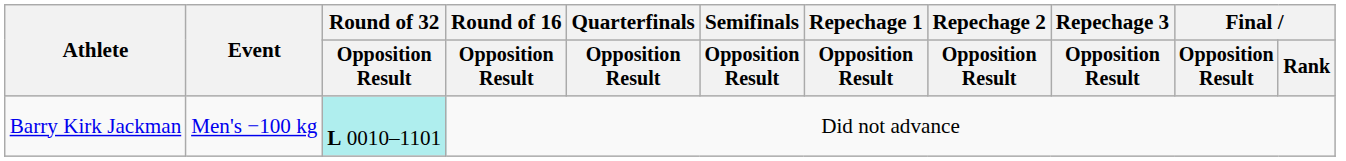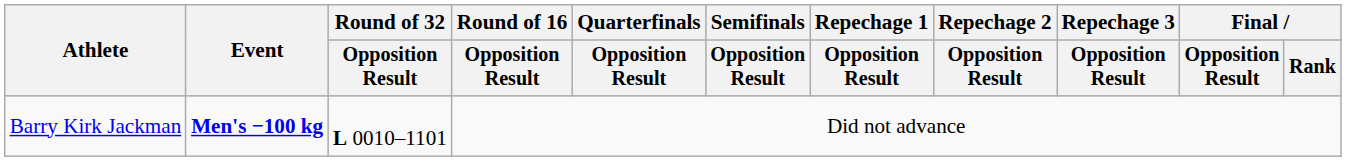(254, 126) normal -> (257, 126) bold
(384, 138) paleturquoise background -> (390, 138) no background
